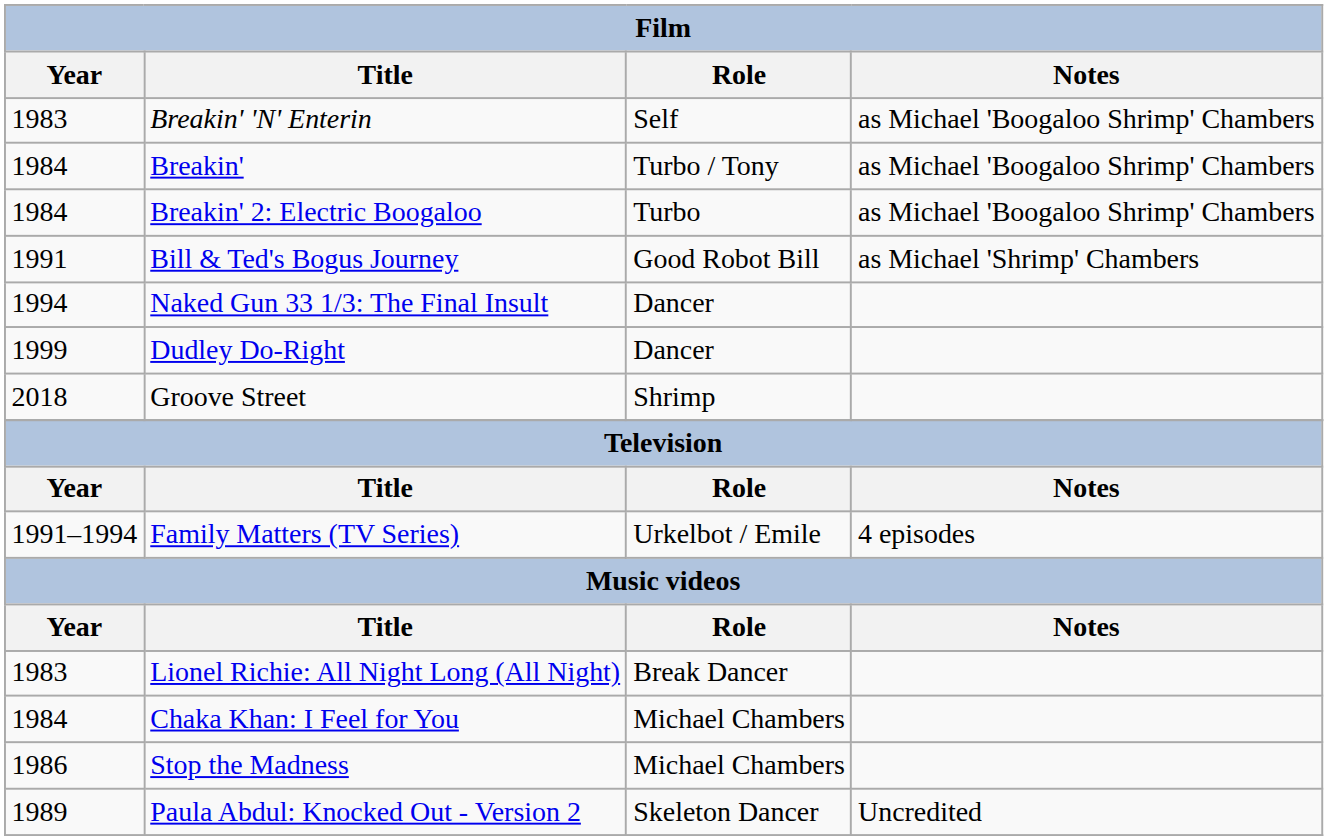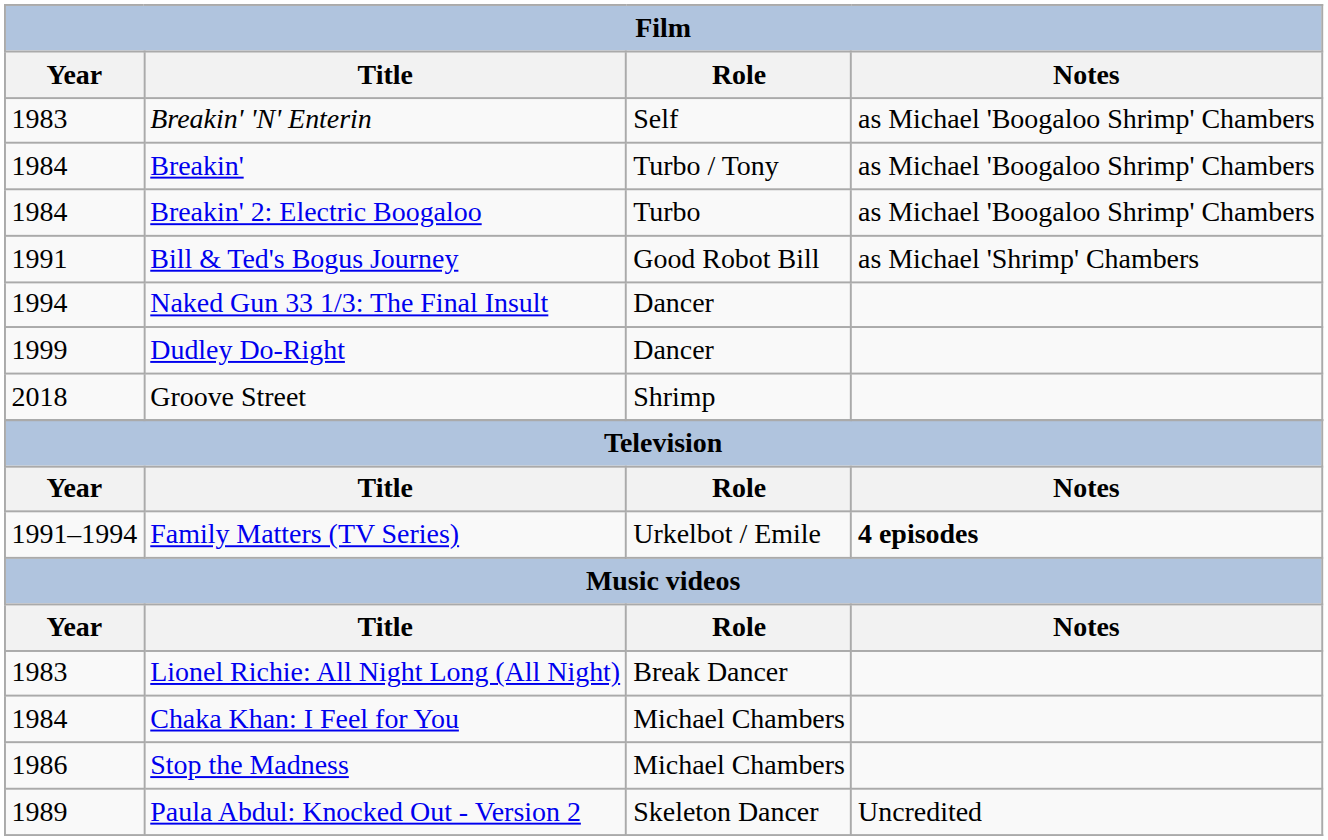(917, 534) normal -> (918, 534) bold
